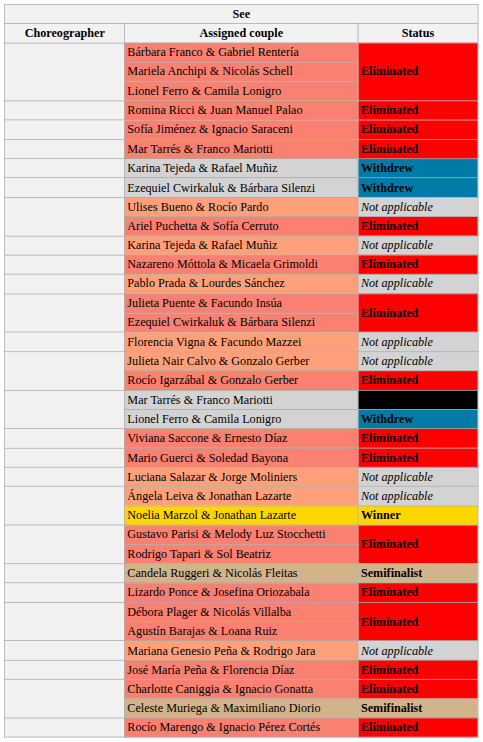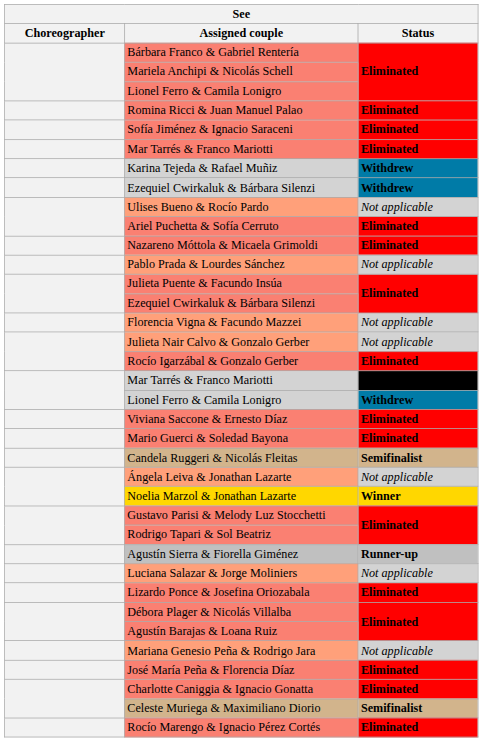- row: (202, 245)
rows swapped: (212, 476) <-> (212, 573)
+ row: (213, 554)
